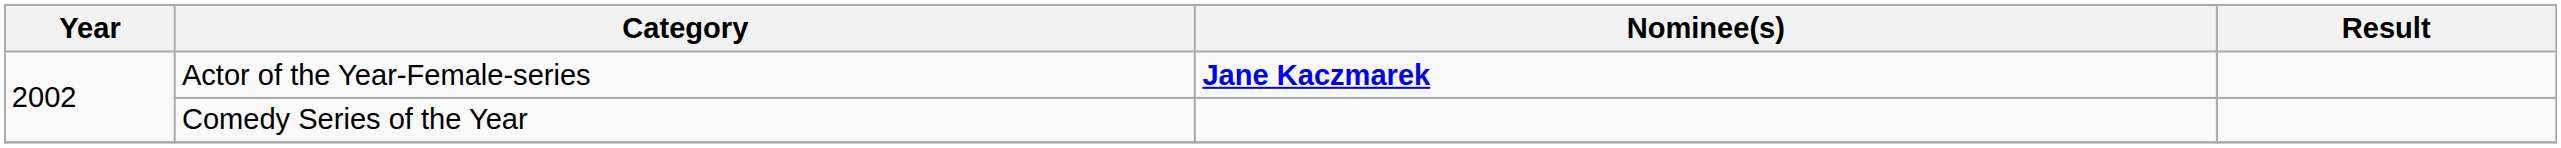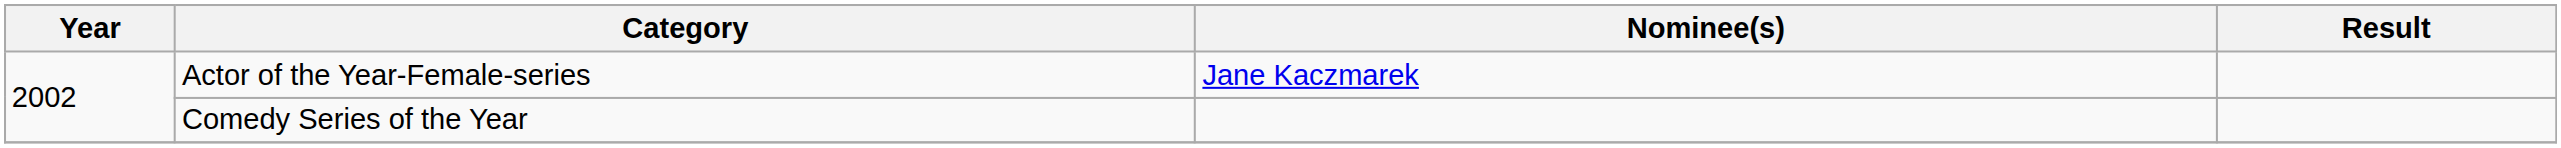(1316, 74) bold -> (1311, 74) normal
